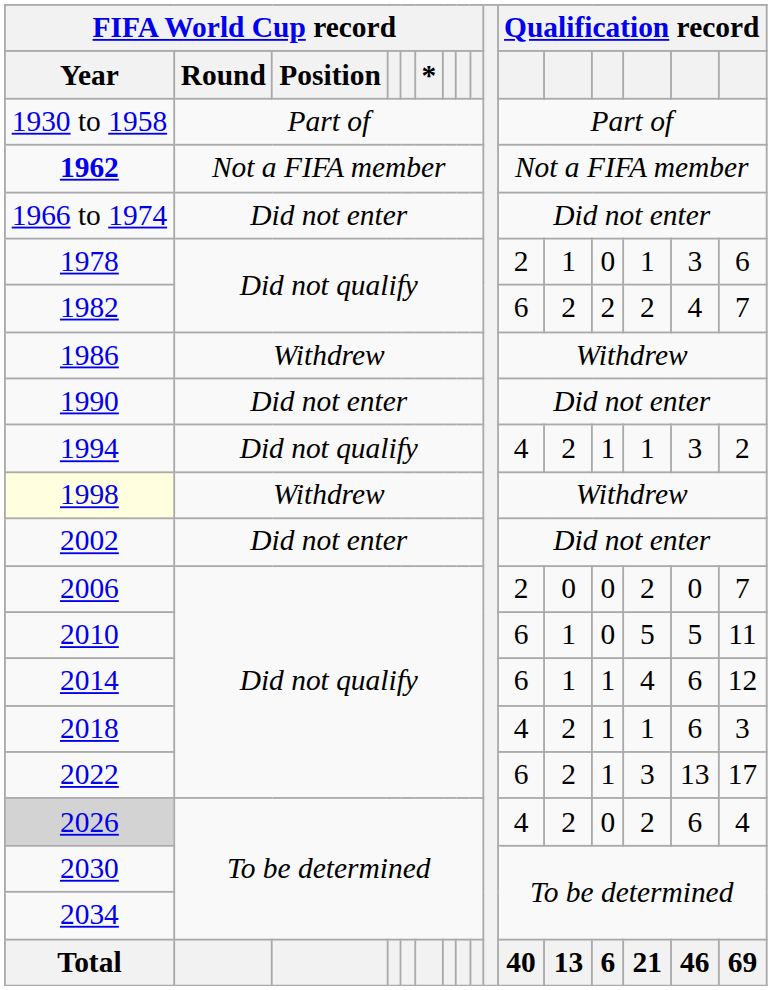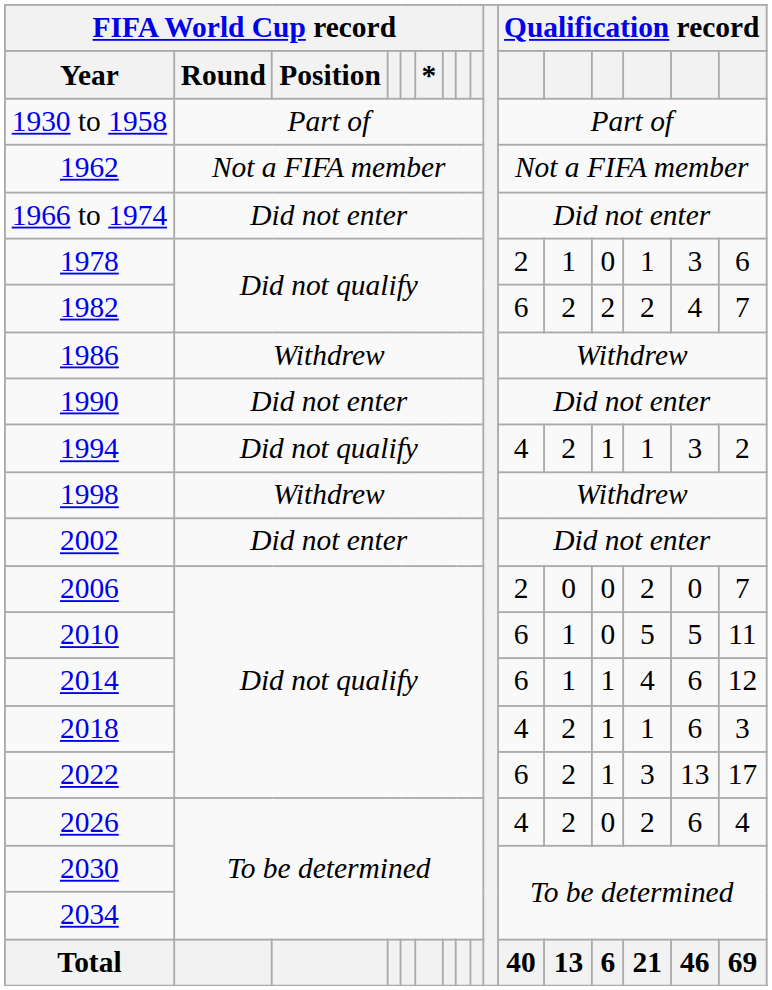(89, 167) bold -> (89, 167) normal
(89, 494) lightyellow background -> (89, 494) no background
(89, 821) lightgrey background -> (89, 821) no background
